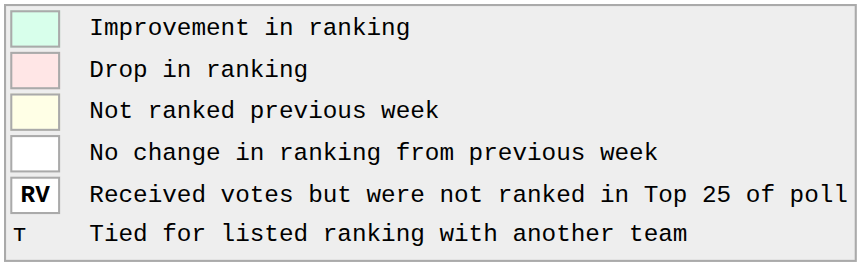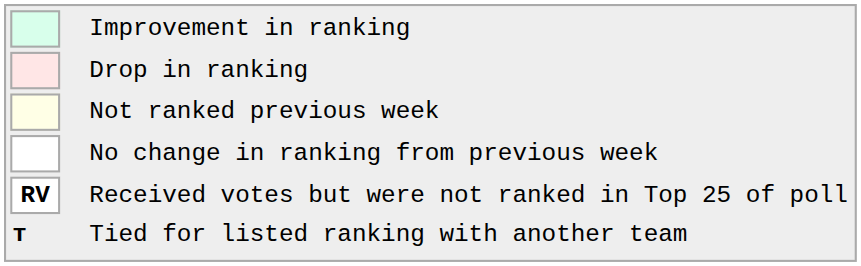(20, 235) normal -> (20, 235) bold
